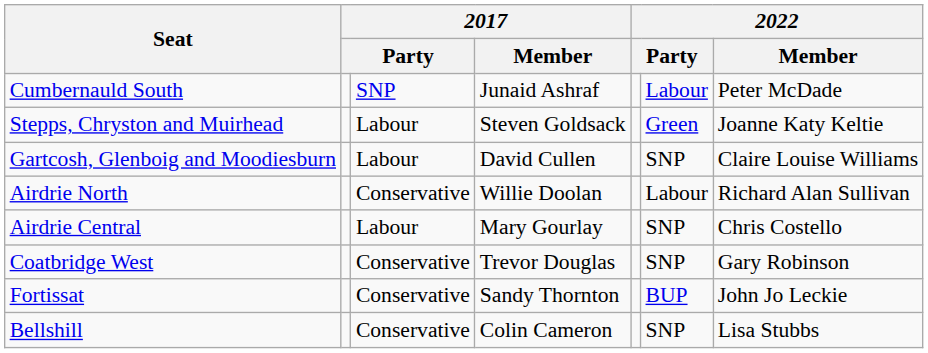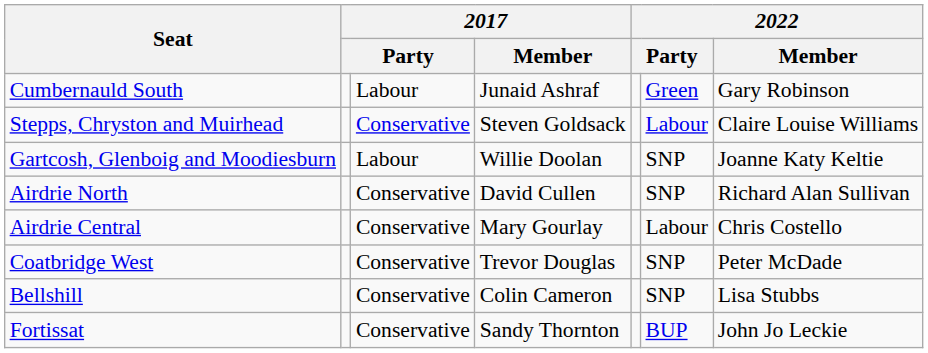(376, 90) SNP -> (387, 90) Labour
(677, 90) Labour -> (672, 90) Green
(780, 90) Peter McDade -> (784, 90) Gary Robinson
(387, 124) Labour -> (413, 124) Conservative
(672, 124) Green -> (677, 124) Labour
(801, 124) Joanne Katy Keltie -> (818, 124) Claire Louise Williams
(538, 158) David Cullen -> (541, 158) Willie Doolan
(818, 158) Claire Louise Williams -> (801, 158) Joanne Katy Keltie
(541, 192) Willie Doolan -> (538, 192) David Cullen
(677, 192) Labour -> (665, 192) SNP
(387, 227) Labour -> (413, 227) Conservative
(665, 227) SNP -> (677, 227) Labour
(784, 261) Gary Robinson -> (780, 261) Peter McDade
rows swapped: (47, 295) <-> (46, 329)
